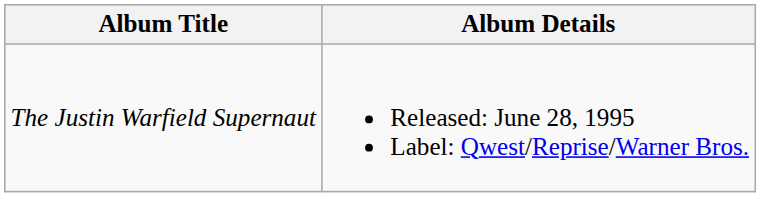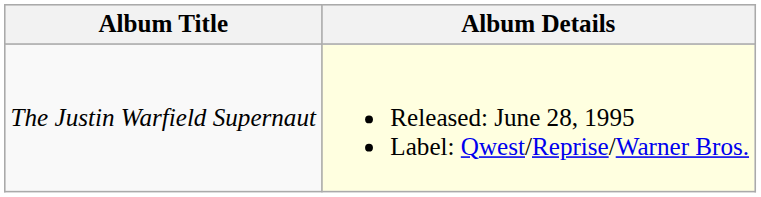(538, 132) no background -> (538, 132) lightyellow background
